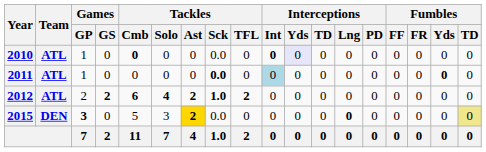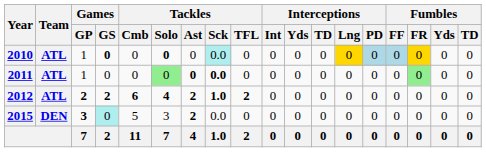(107, 55) normal -> (107, 55) bold
(135, 55) bold -> (135, 55) normal
(166, 55) normal -> (166, 55) bold
(218, 55) no background -> (218, 55) paleturquoise background
(273, 55) bold -> (273, 55) normal
(298, 55) lavender background -> (298, 55) no background
(349, 55) no background -> (349, 55) gold background
(375, 55) no background -> (375, 55) lightblue background
(397, 55) no background -> (397, 55) lightblue background
(419, 55) no background -> (419, 55) gold background
(166, 75) no background -> (166, 75) lightgreen background
(193, 75) normal -> (193, 75) bold
(273, 75) lightblue background -> (273, 75) no background
(419, 75) no background -> (419, 75) lightgreen background
(444, 75) bold -> (444, 75) normal
(84, 95) normal -> (84, 95) bold
(107, 116) no background -> (107, 116) paleturquoise background
(193, 116) gold background -> (193, 116) no background
(349, 116) bold -> (349, 116) normal
(470, 116) khaki background -> (470, 116) no background
